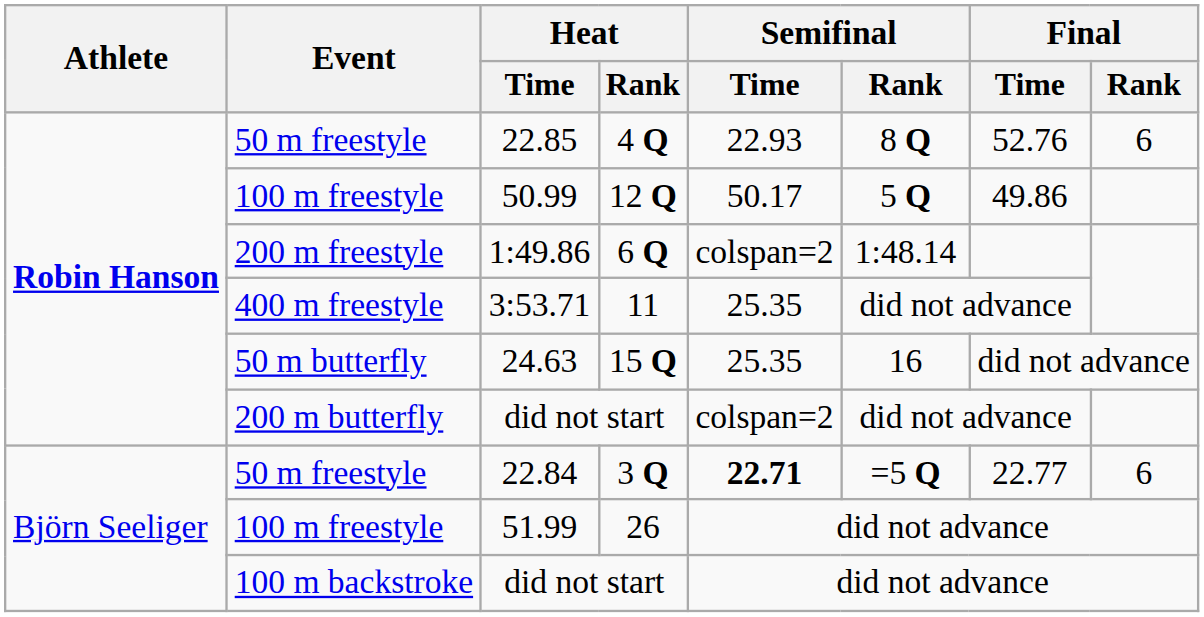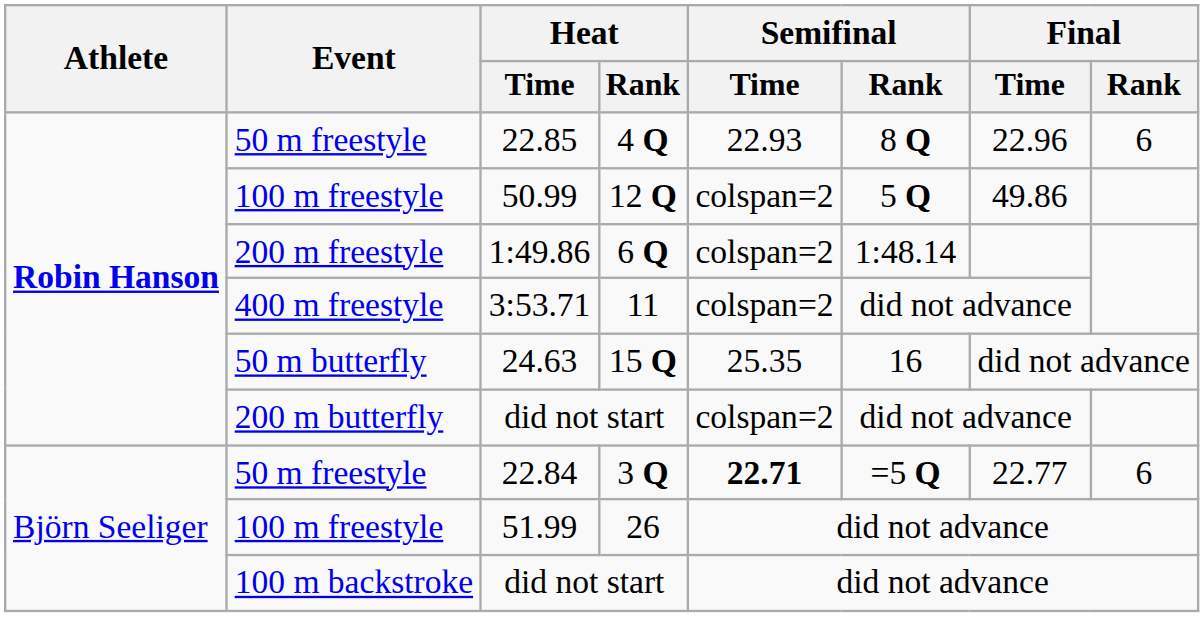(1030, 140) 52.76 -> (1030, 140) 22.96
(765, 195) 50.17 -> (765, 195) colspan=2
(765, 306) 25.35 -> (765, 306) colspan=2
